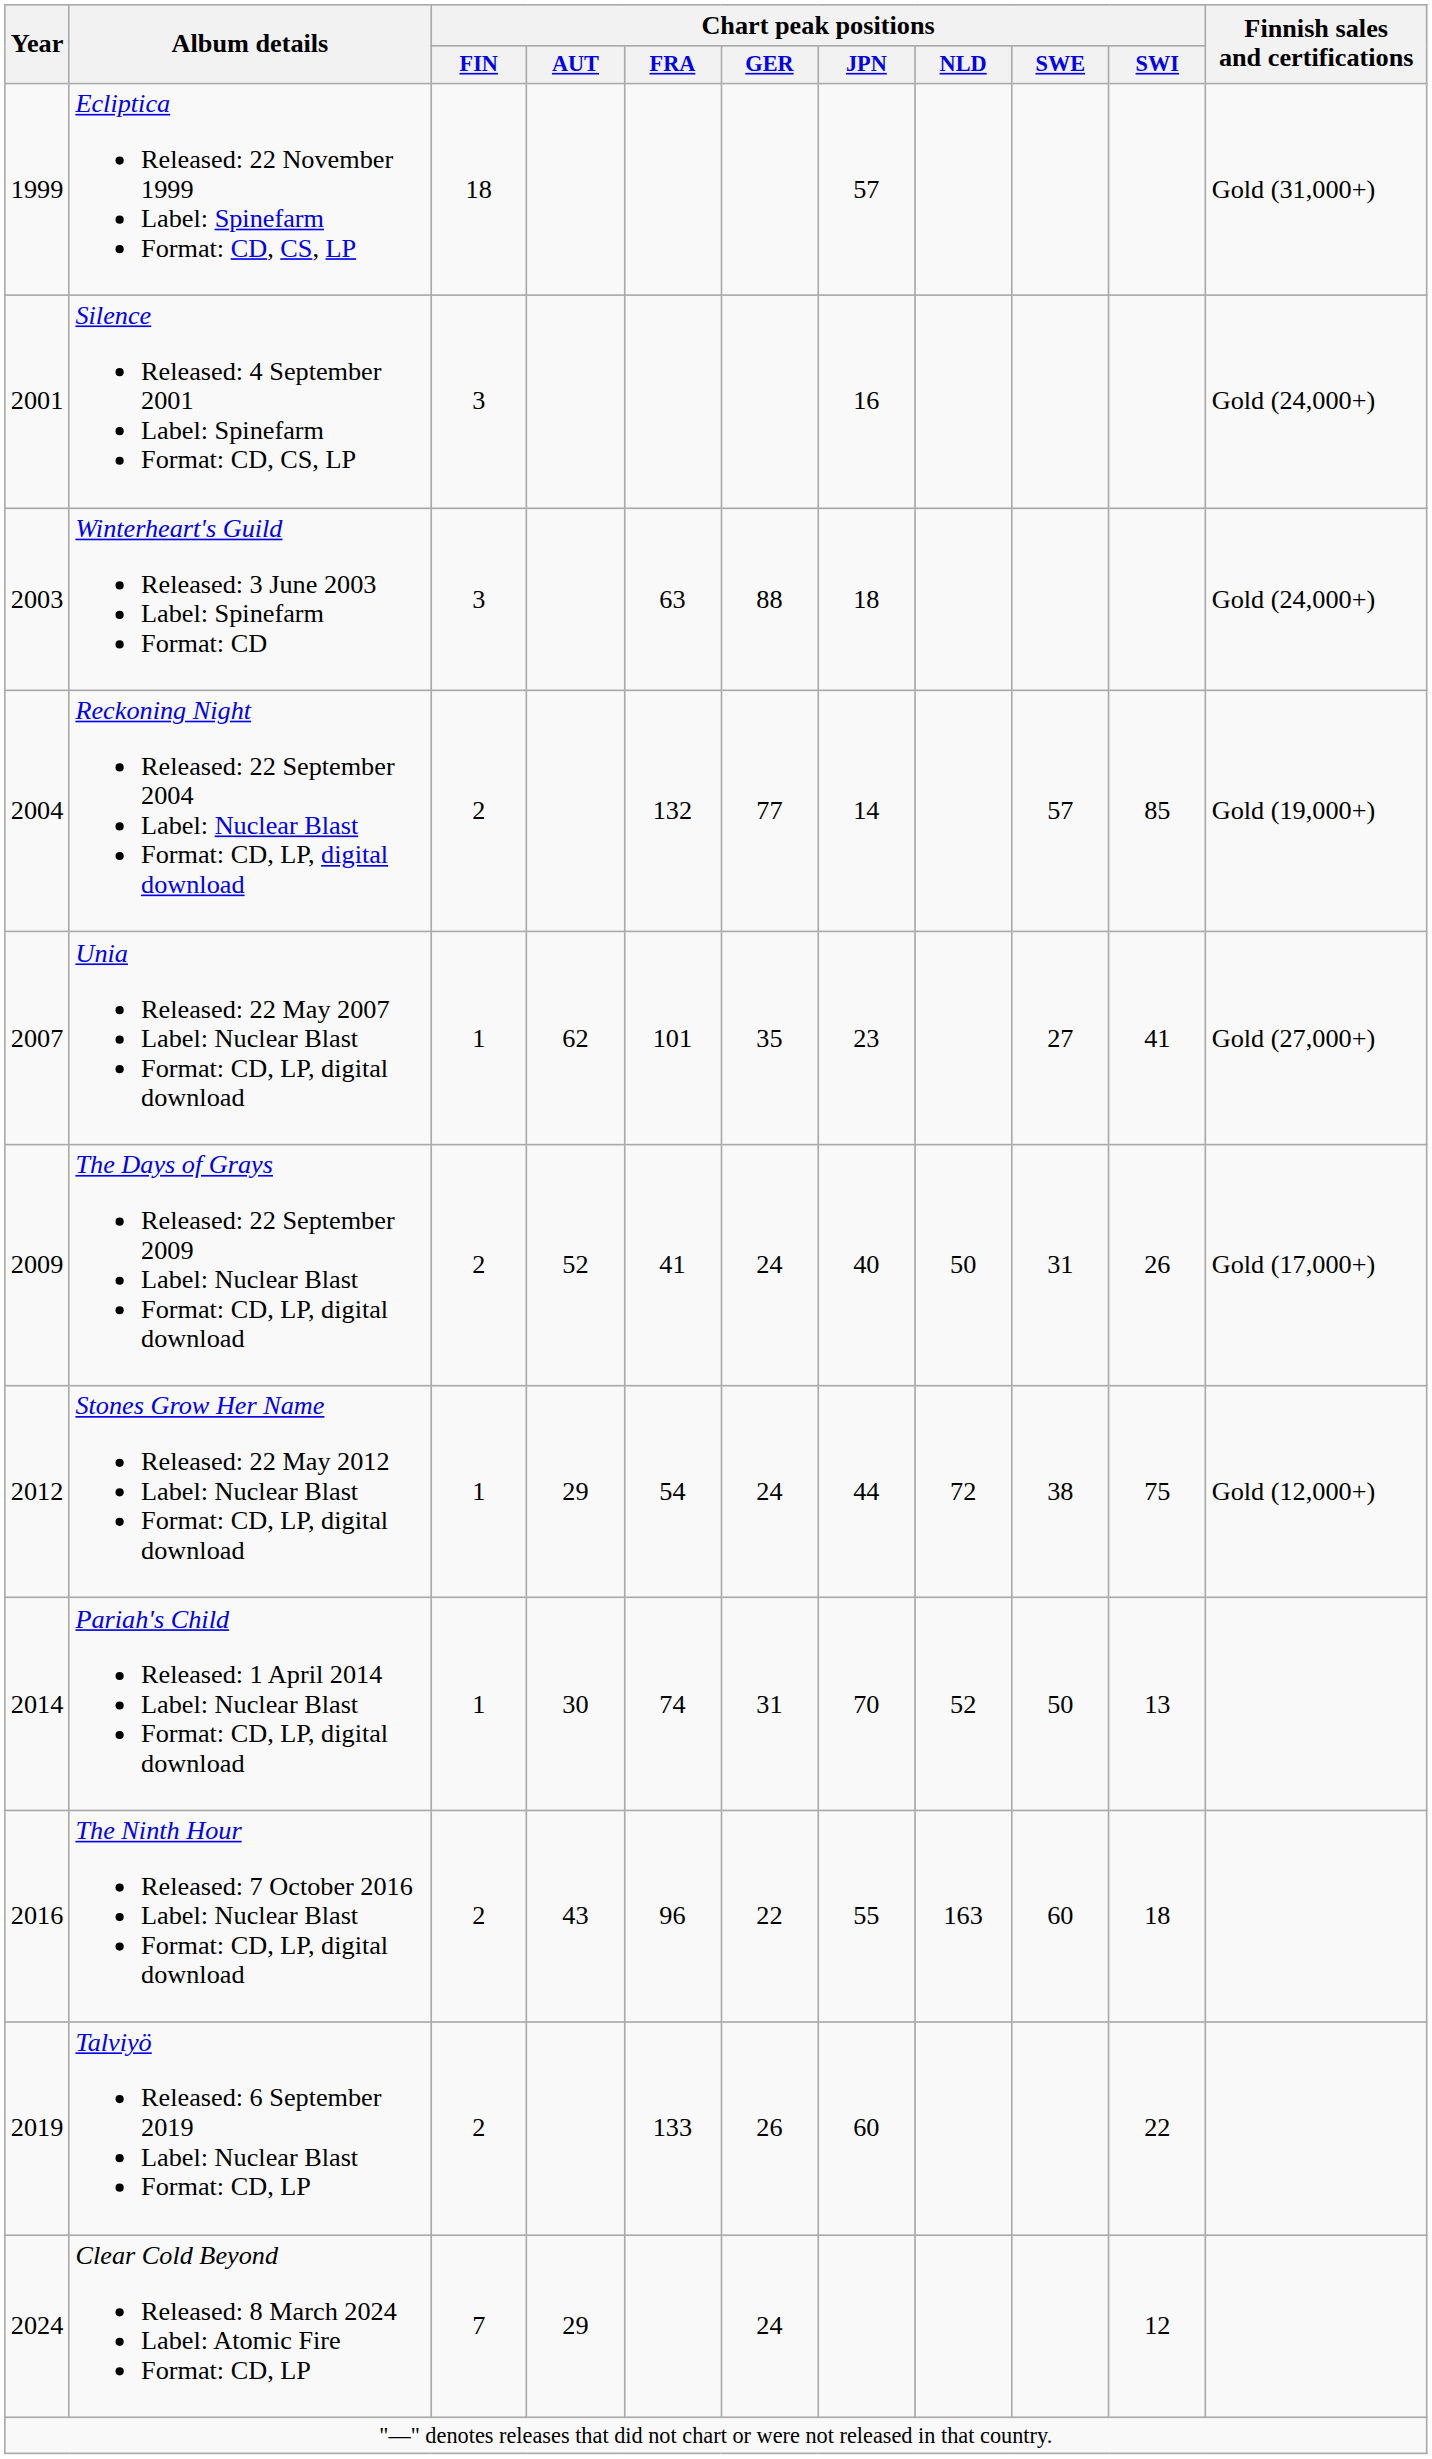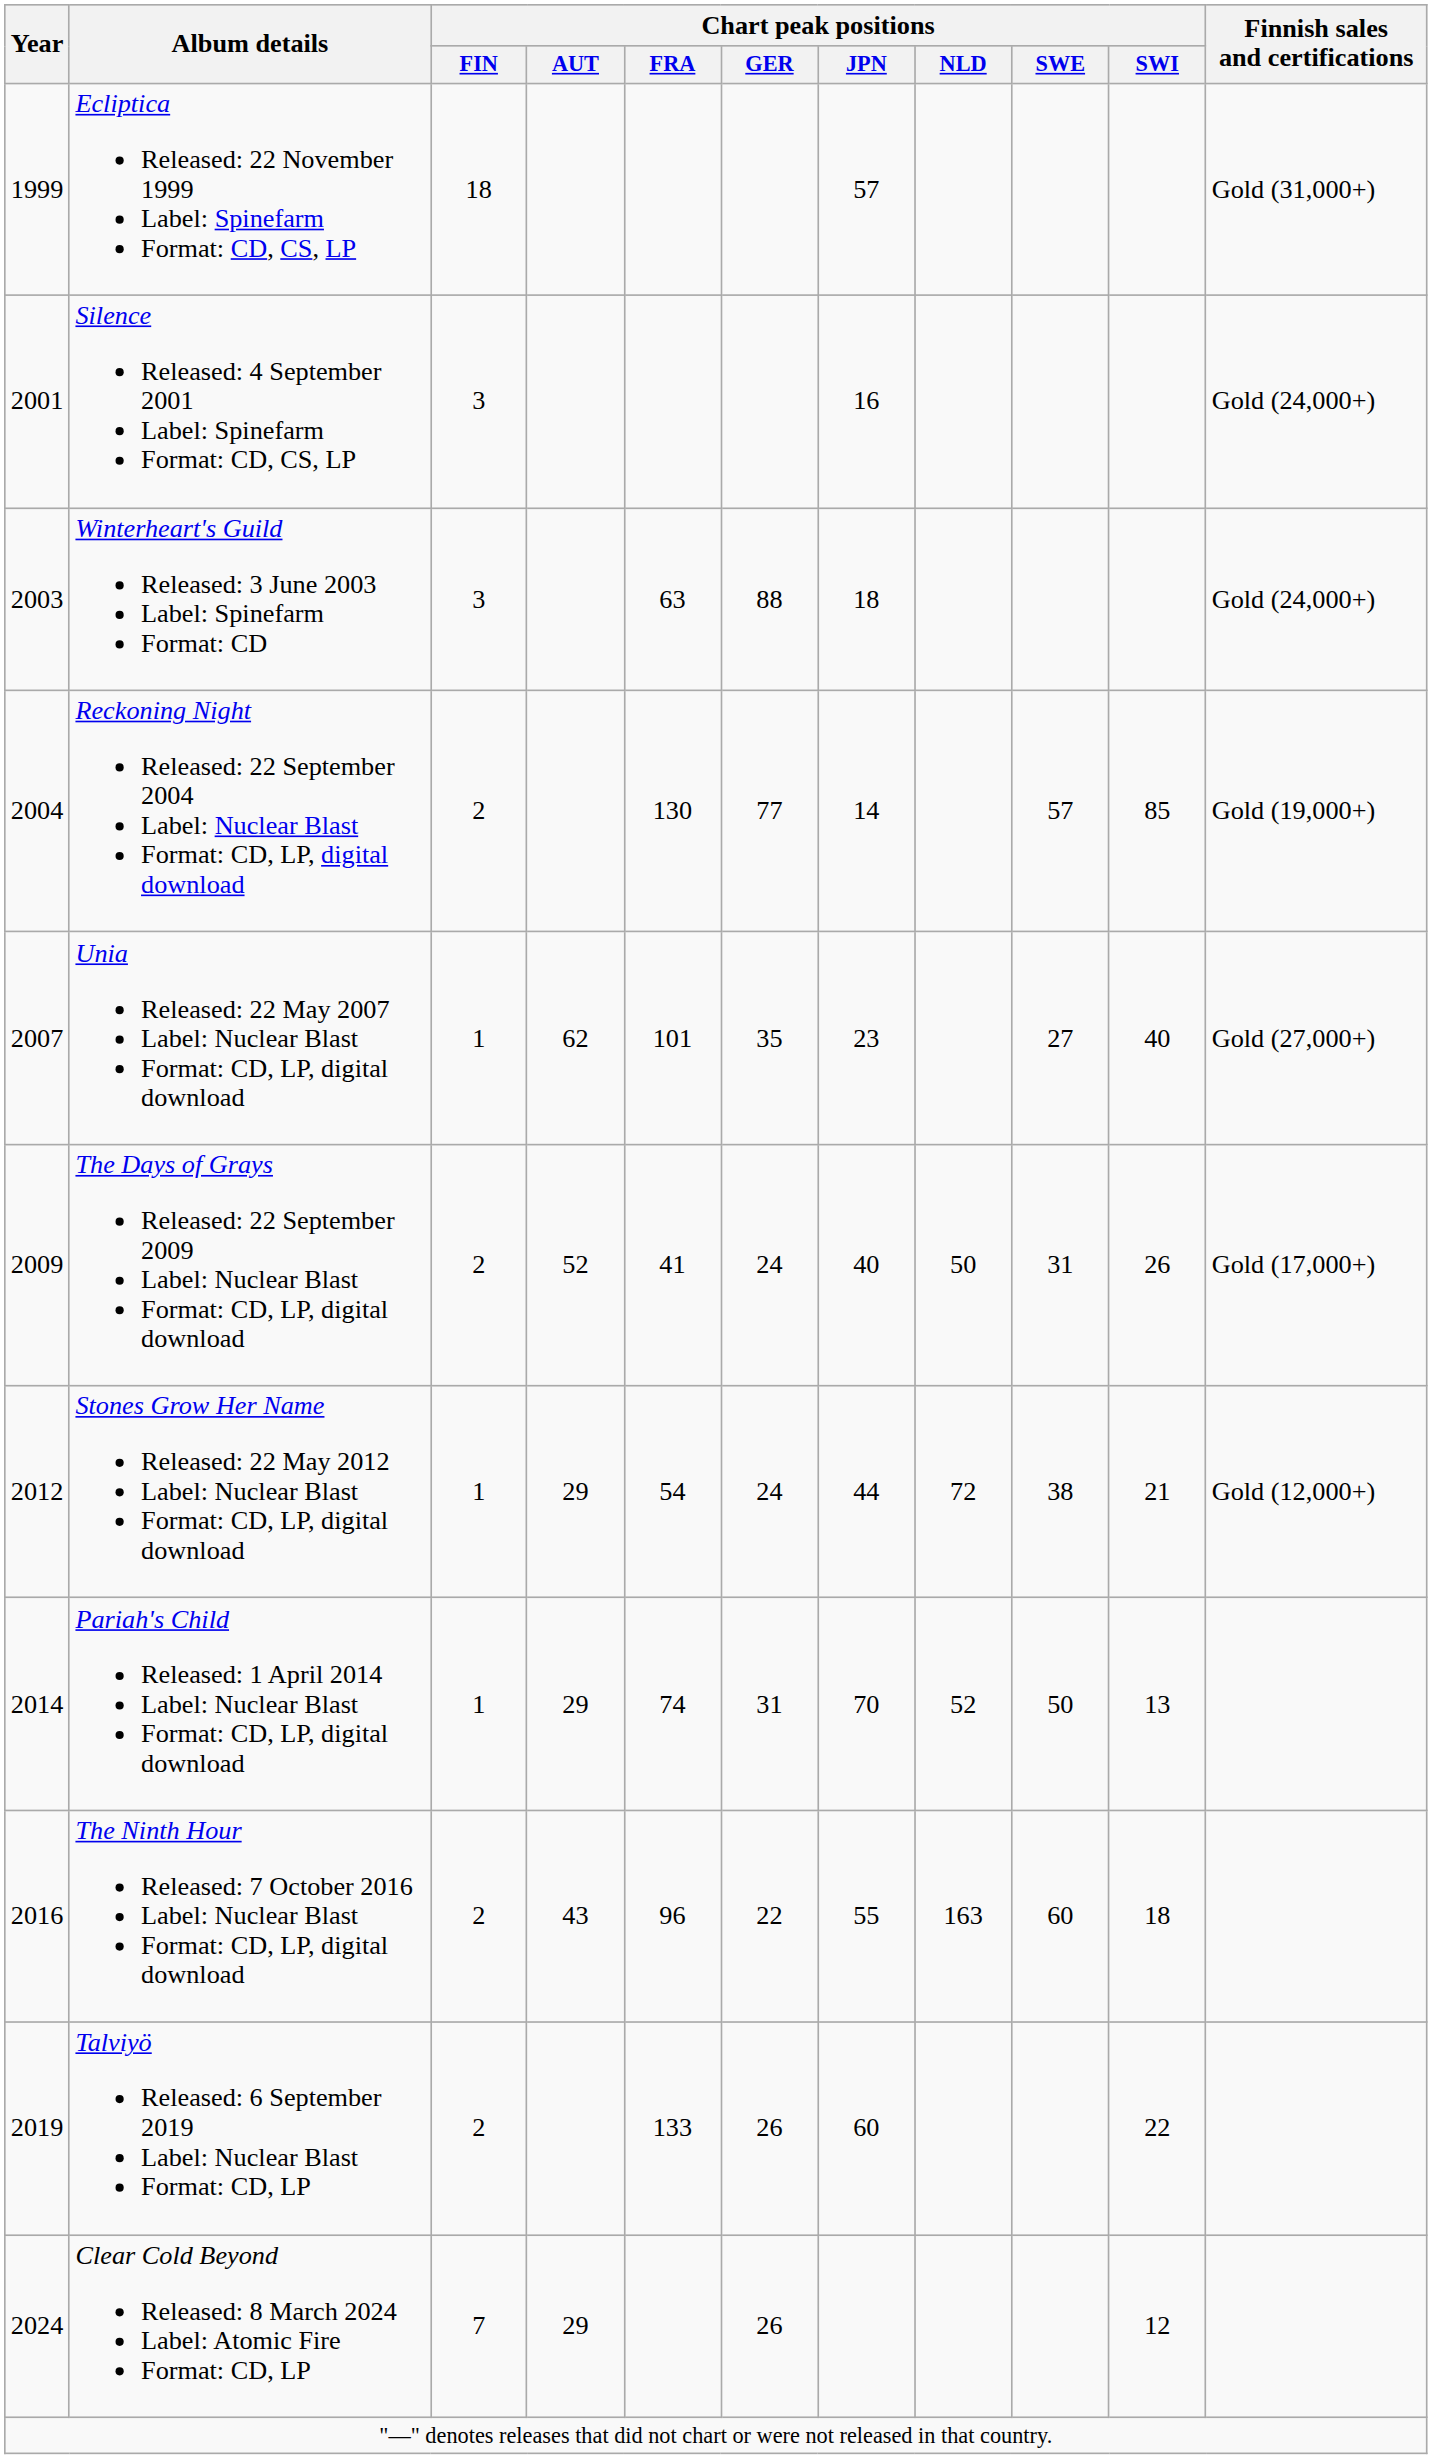(672, 810) 132 -> (672, 810) 130
(1157, 1037) 41 -> (1157, 1037) 40
(1157, 1491) 75 -> (1157, 1491) 21
(575, 1703) 30 -> (575, 1703) 29
(769, 2325) 24 -> (769, 2325) 26
